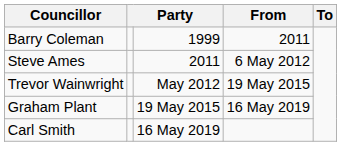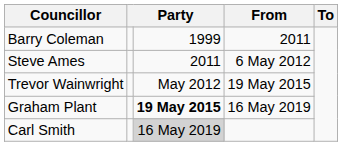(178, 107) normal -> (179, 107) bold
(178, 130) no background -> (179, 130) lightgrey background
